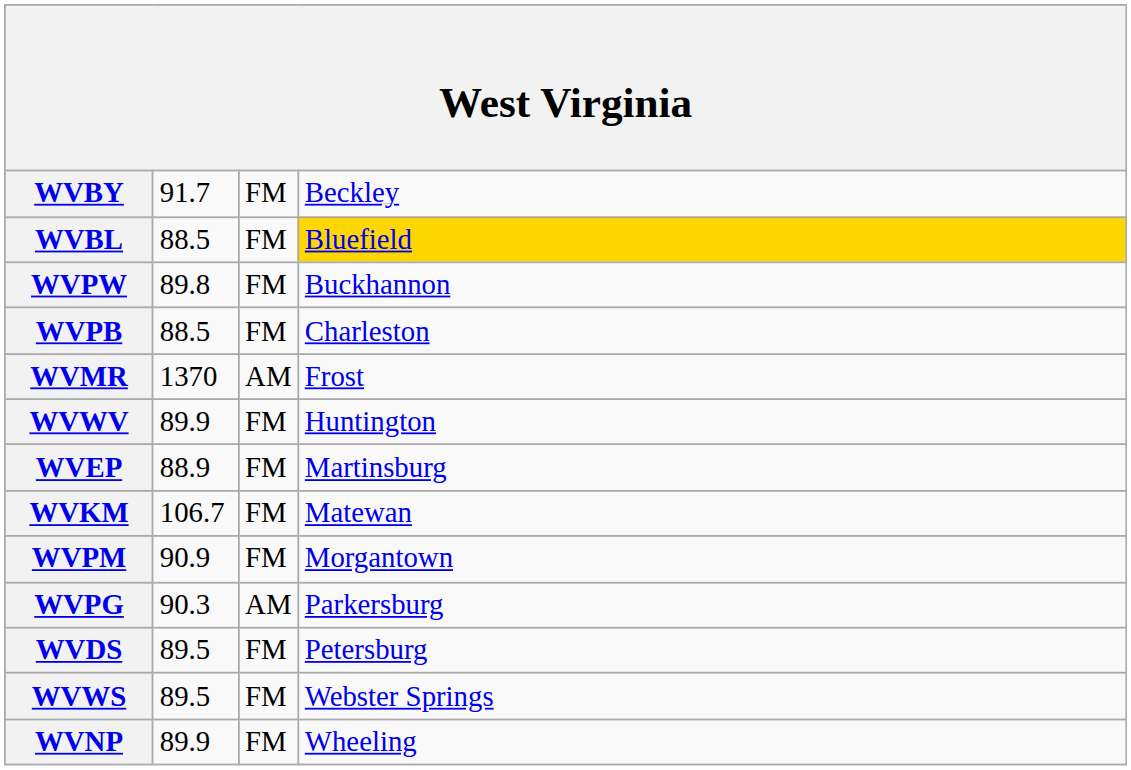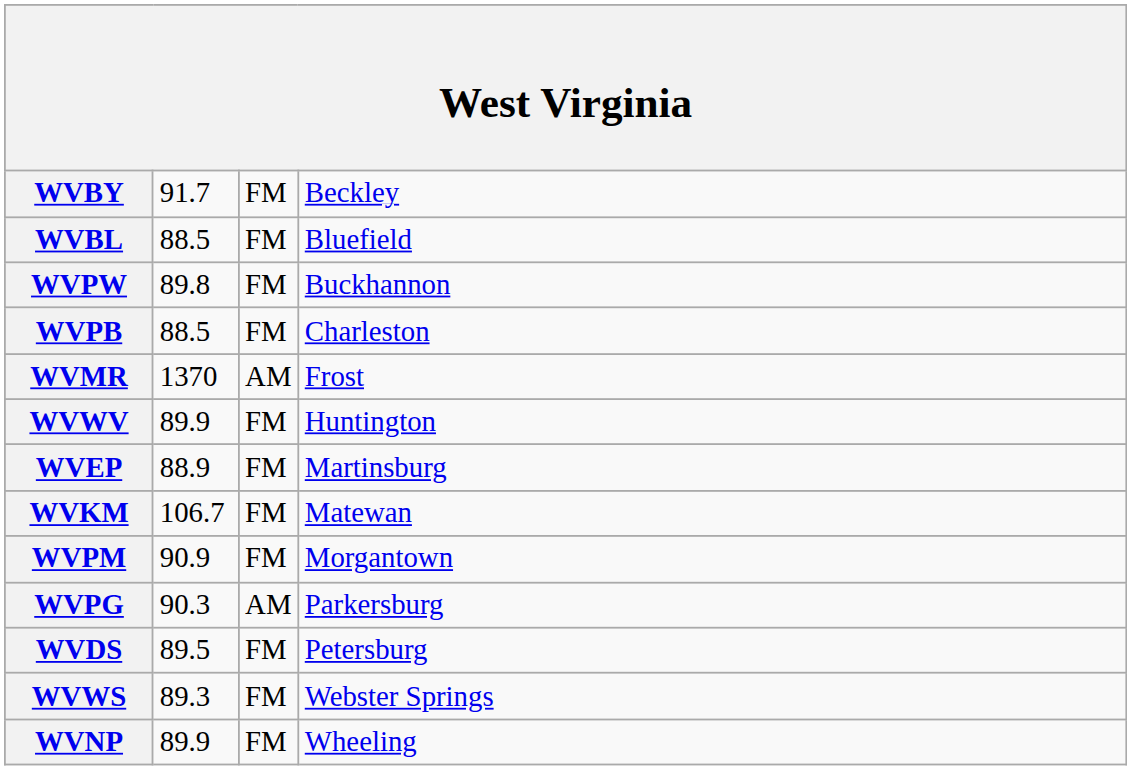(358, 238) gold background -> (358, 238) no background
(185, 695) 89.5 -> (185, 695) 89.3
